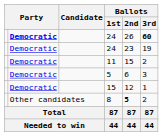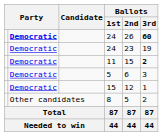(144, 62) normal -> (144, 62) bold
(127, 100) bold -> (127, 100) normal
